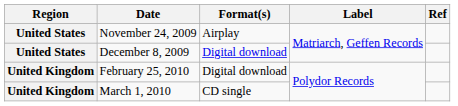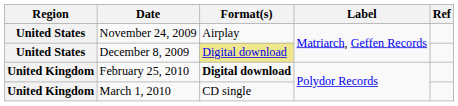(245, 52) no background -> (245, 52) khaki background
(245, 71) normal -> (247, 71) bold
